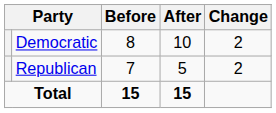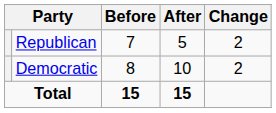rows swapped: (57, 42) <-> (56, 68)
